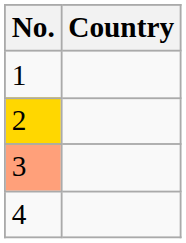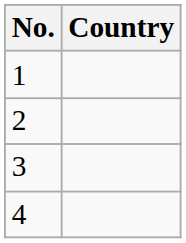(19, 120) gold background -> (19, 120) no background
(19, 167) lightsalmon background -> (19, 167) no background
